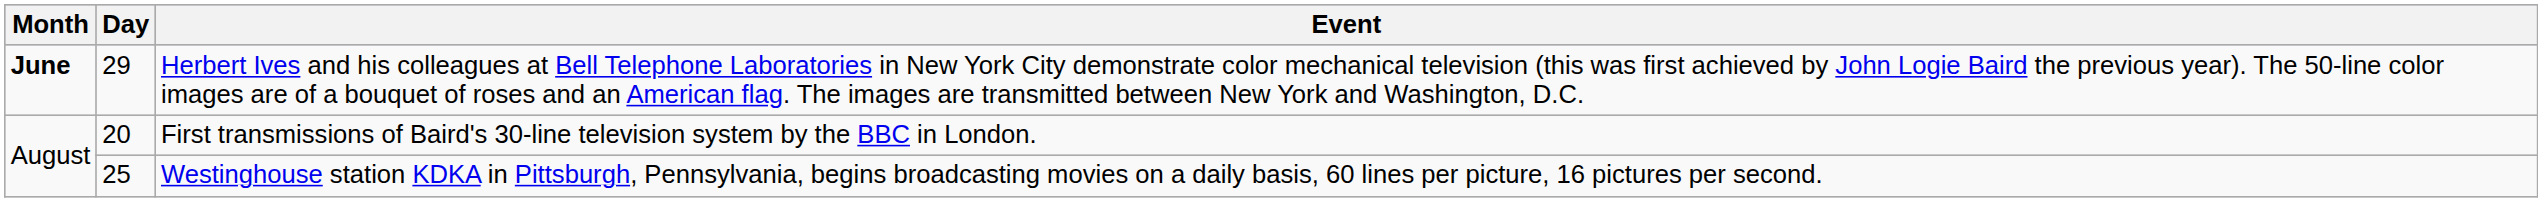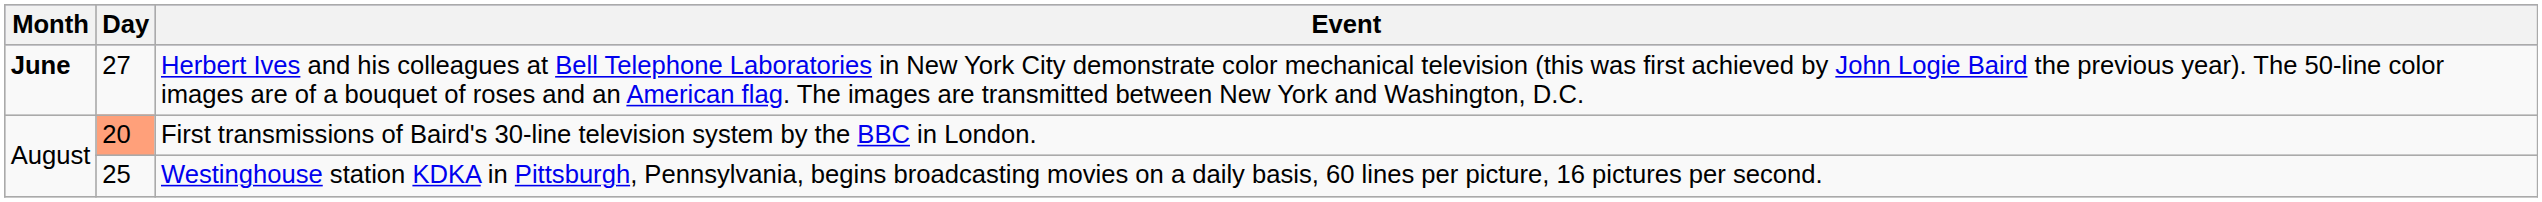(116, 65) 29 -> (116, 65) 27
(116, 134) no background -> (116, 134) lightsalmon background
